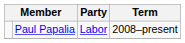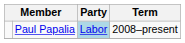(94, 30) no background -> (94, 30) lightblue background
